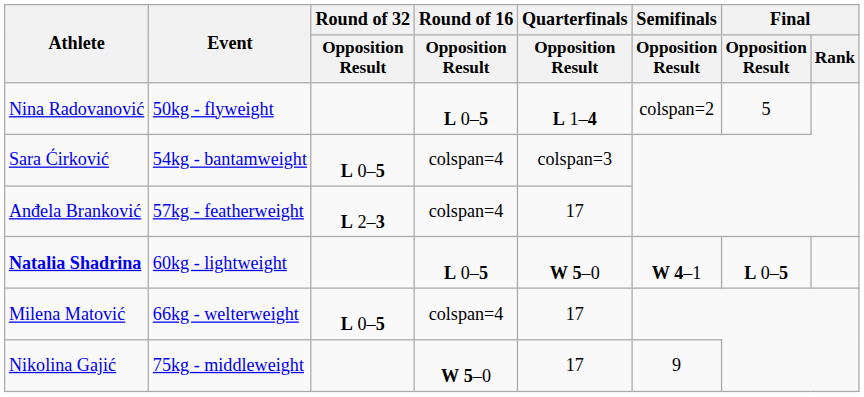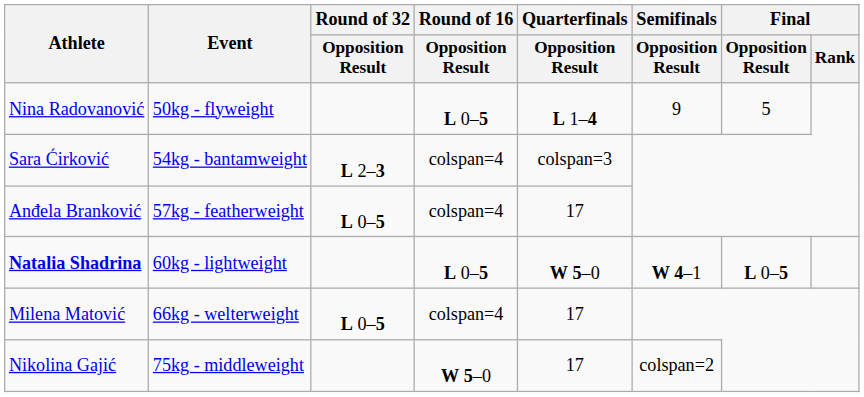(677, 108) colspan=2 -> (677, 108) 9
(363, 171) L 0–5 -> (363, 171) L 2–3
(363, 222) L 2–3 -> (363, 222) L 0–5
(677, 365) 9 -> (677, 365) colspan=2
